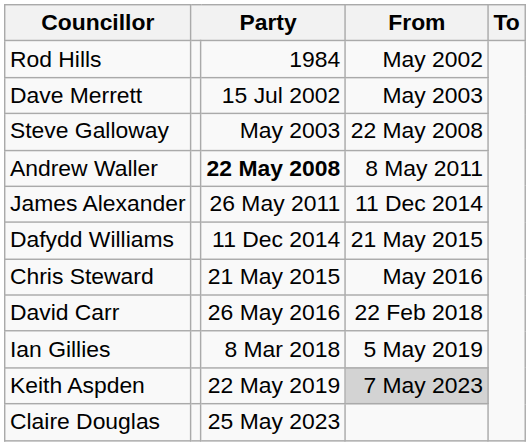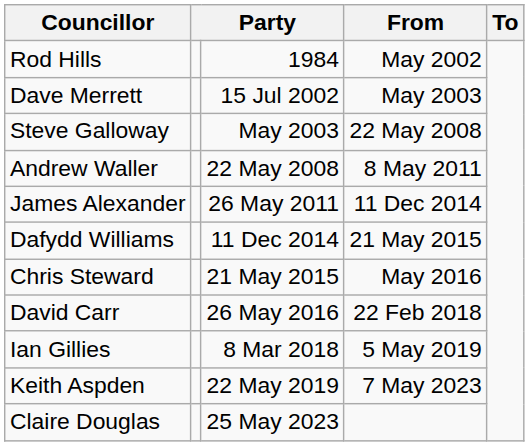(273, 167) bold -> (273, 167) normal
(423, 385) lightgrey background -> (422, 385) no background
